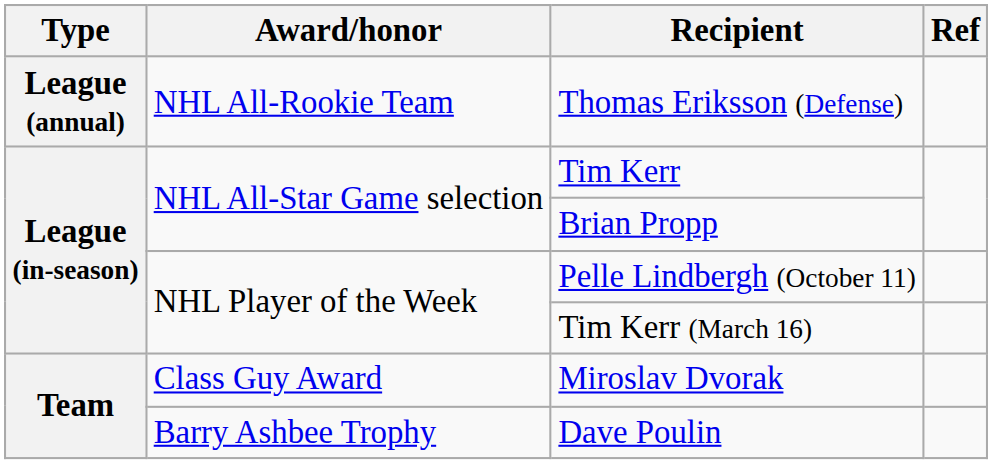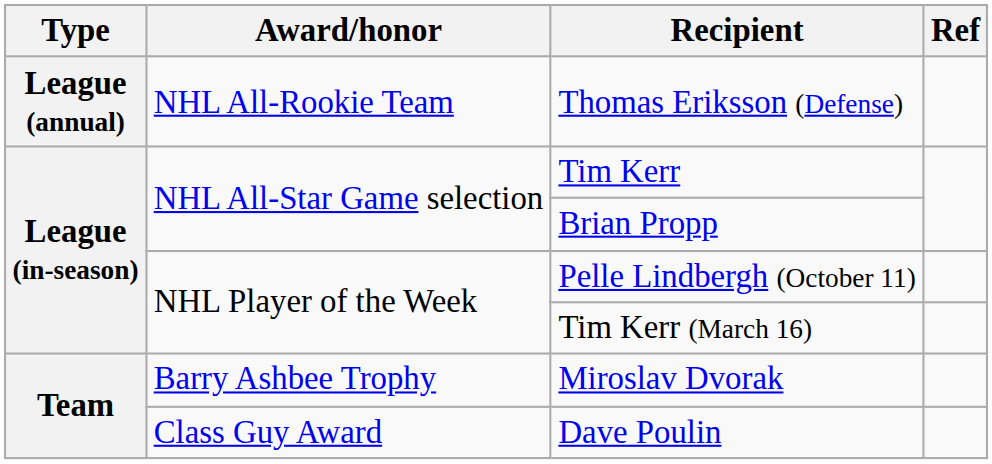(268, 379) Class Guy Award -> (295, 379) Barry Ashbee Trophy
(295, 431) Barry Ashbee Trophy -> (268, 431) Class Guy Award
